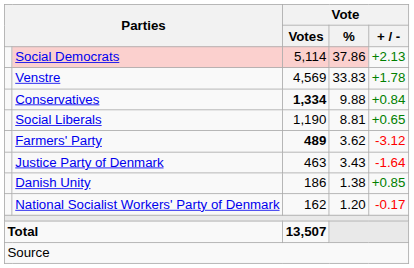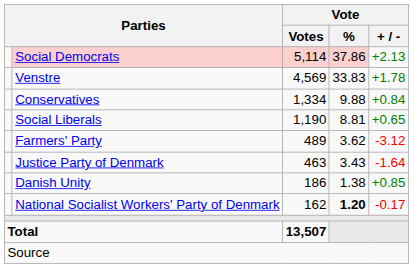(310, 99) bold -> (310, 99) normal
(315, 141) bold -> (315, 141) normal
(353, 204) normal -> (353, 204) bold
